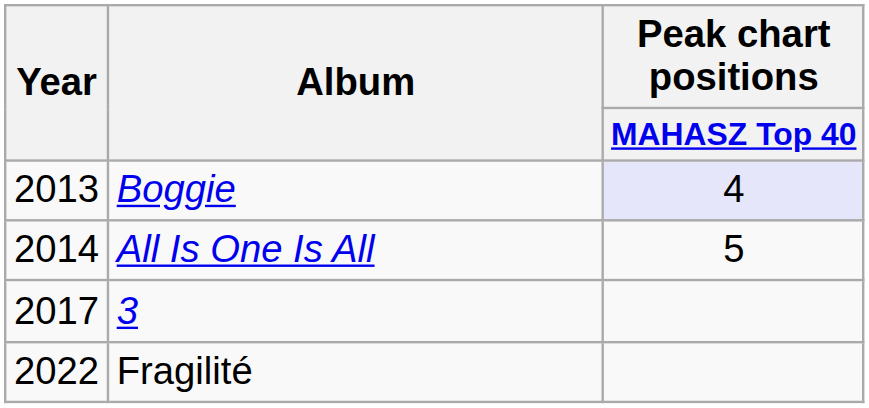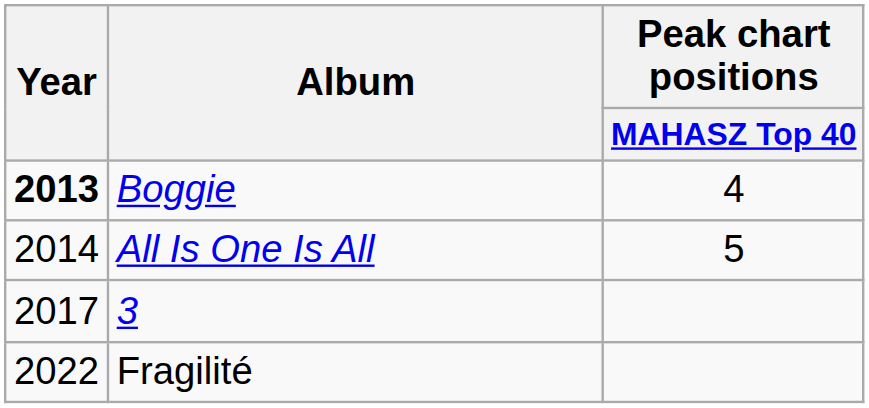(57, 189) normal -> (57, 189) bold
(734, 189) lavender background -> (734, 189) no background
